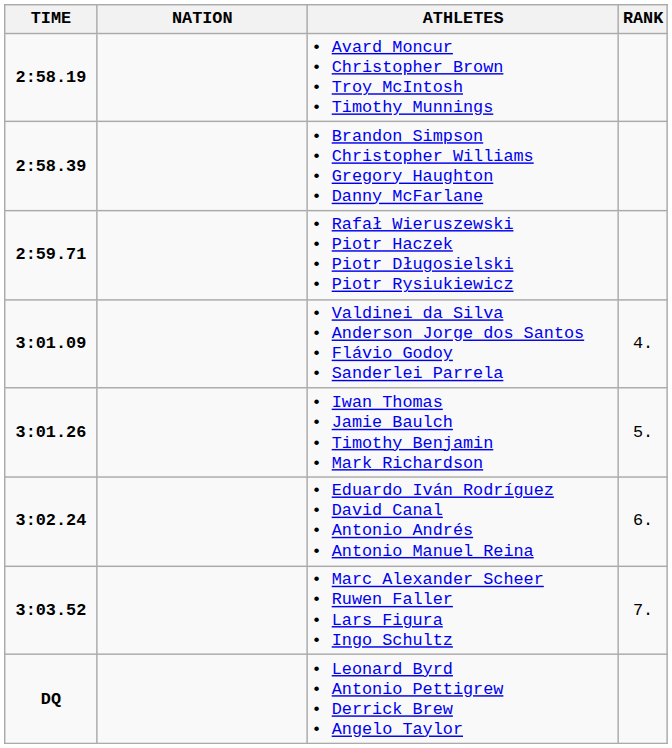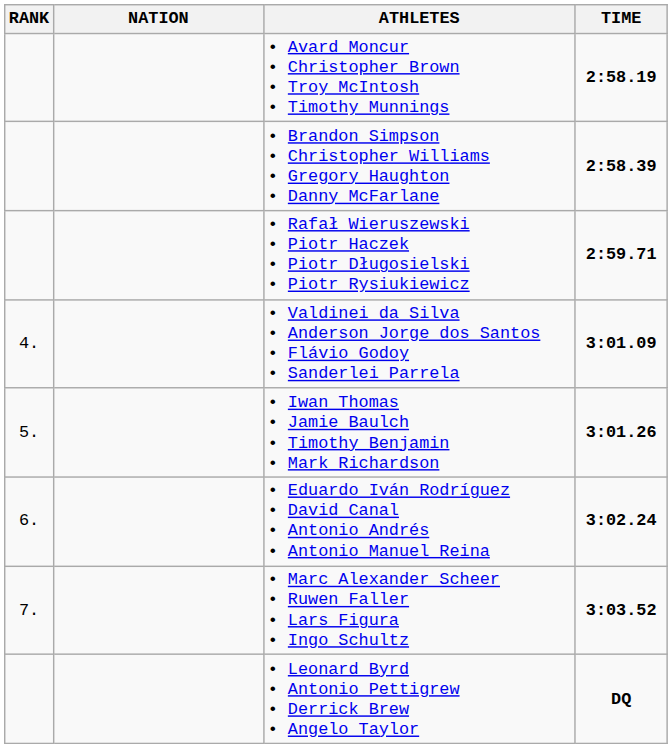columns swapped: (643, 19) <-> (51, 19)
